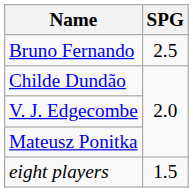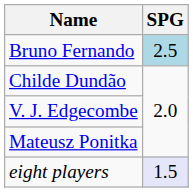(165, 50) no background -> (165, 50) lightblue background
(165, 171) no background -> (165, 171) lavender background
